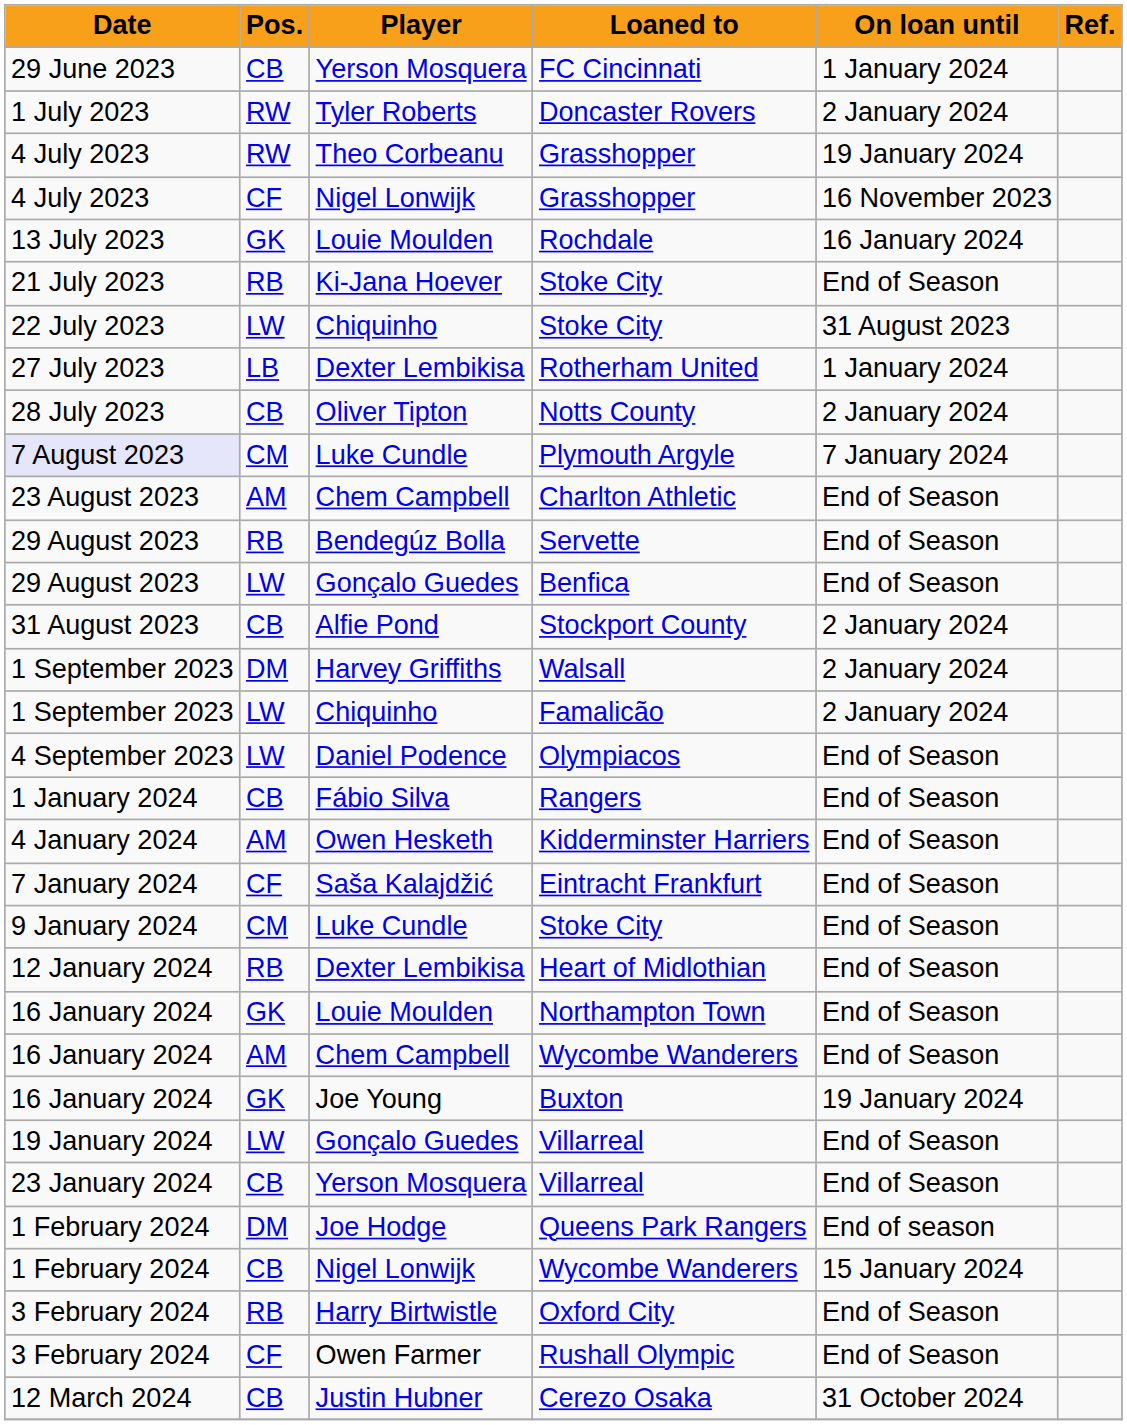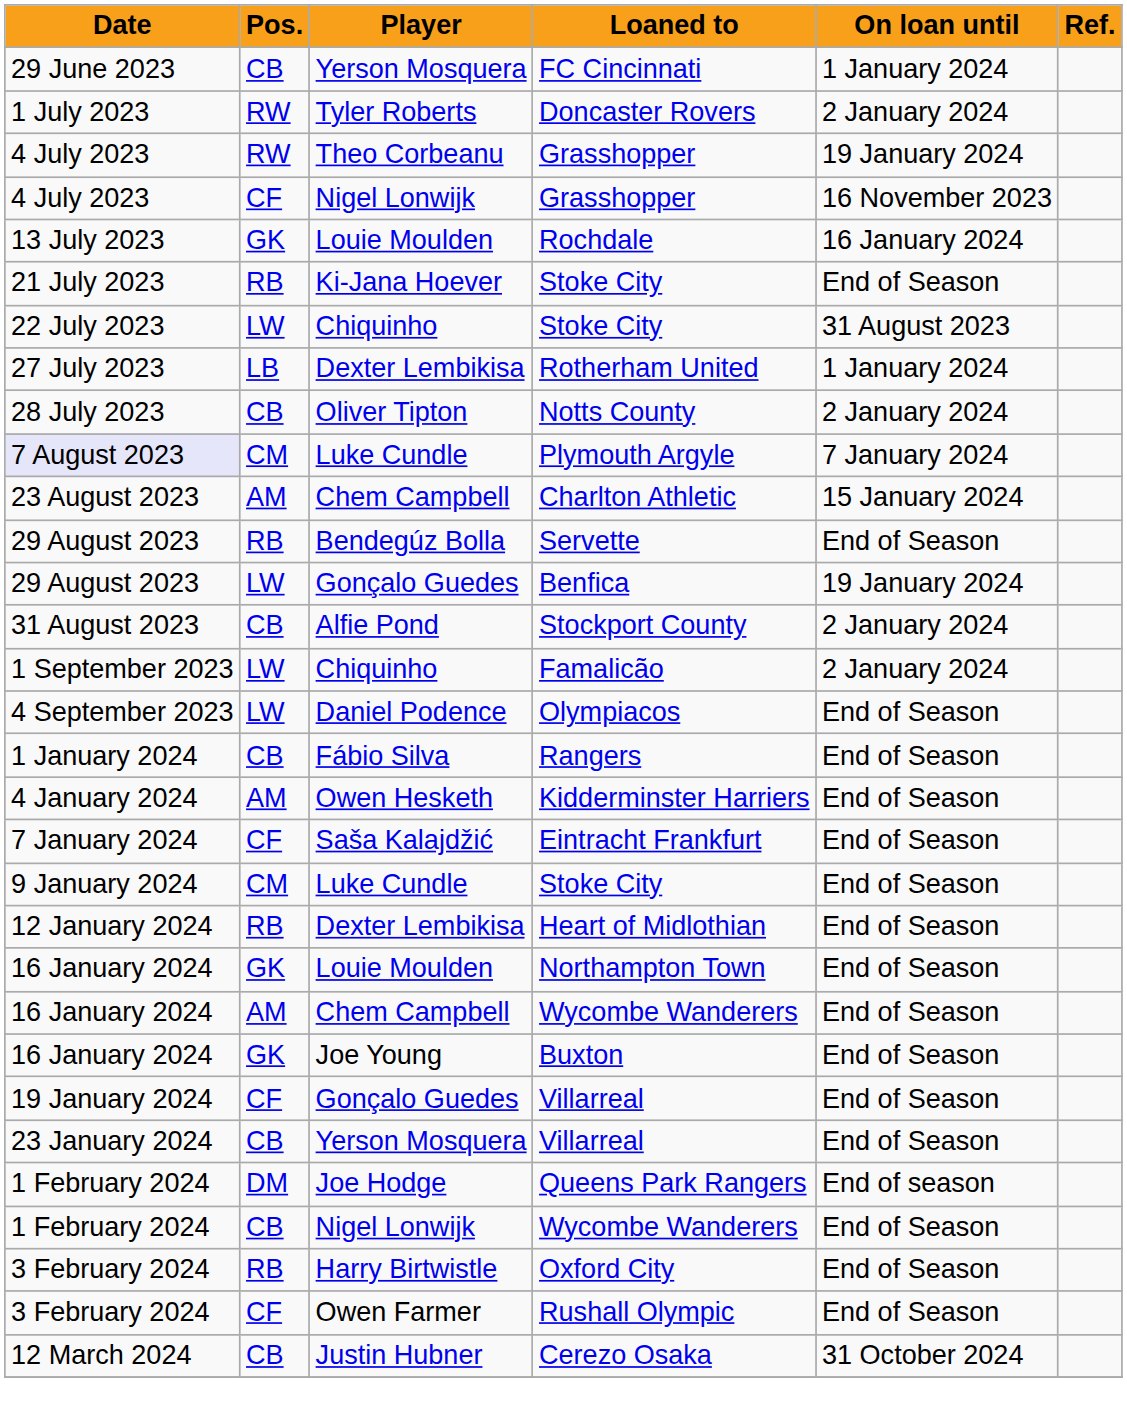(911, 497) End of Season -> (923, 497) 15 January 2024
(911, 583) End of Season -> (923, 583) 19 January 2024
- row: (409, 669)
(923, 1098) 19 January 2024 -> (911, 1055) End of Season
(265, 1140) LW -> (264, 1098) CF
(923, 1269) 15 January 2024 -> (911, 1226) End of Season
